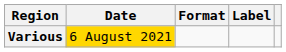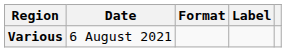(121, 37) gold background -> (121, 37) no background
